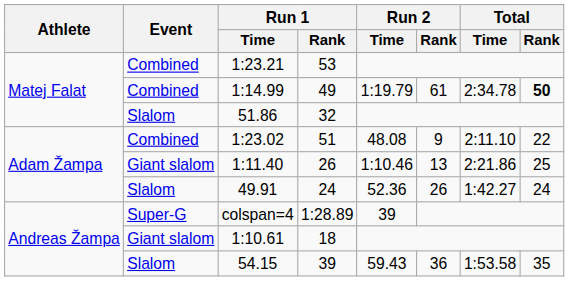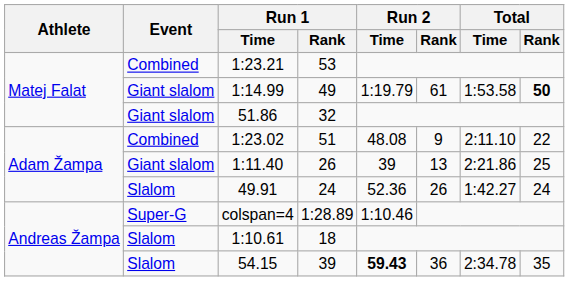(163, 90) Combined -> (171, 90) Giant slalom
(490, 90) 2:34.78 -> (490, 90) 1:53.58
(151, 115) Slalom -> (171, 115) Giant slalom
(387, 165) 1:10.46 -> (387, 165) 39
(387, 214) 39 -> (387, 214) 1:10.46
(171, 239) Giant slalom -> (151, 239) Slalom
(387, 264) normal -> (387, 264) bold
(490, 264) 1:53.58 -> (490, 264) 2:34.78
